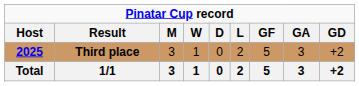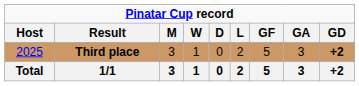(30, 52) bold -> (30, 52) normal
(337, 52) normal -> (337, 52) bold
